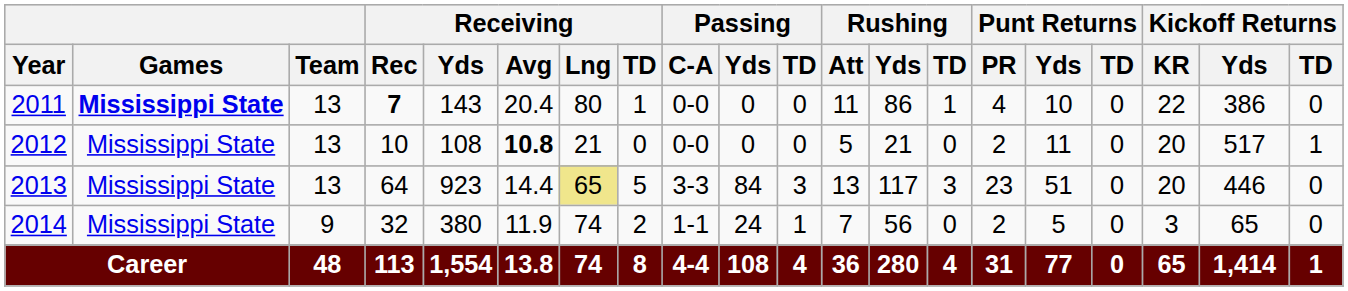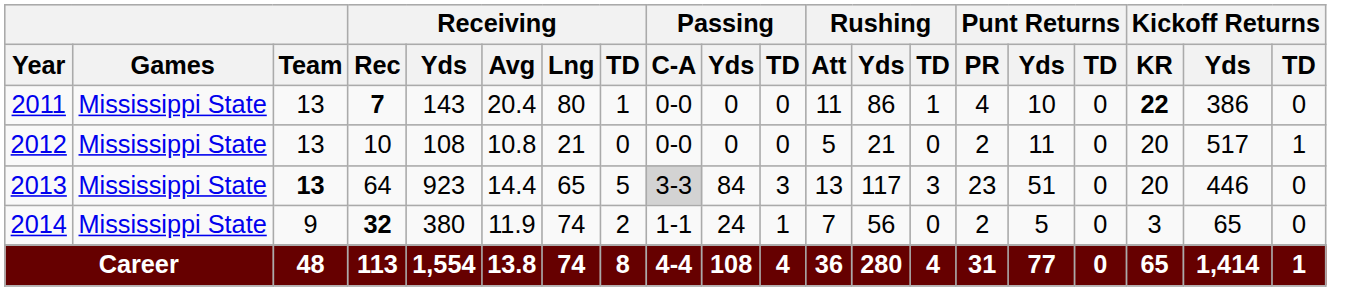(181, 104) bold -> (173, 104) normal
(1171, 104) normal -> (1155, 104) bold
(529, 144) bold -> (512, 144) normal
(327, 184) normal -> (311, 184) bold
(588, 184) khaki background -> (571, 184) no background
(691, 184) no background -> (674, 184) lightgrey background
(394, 225) normal -> (377, 225) bold
